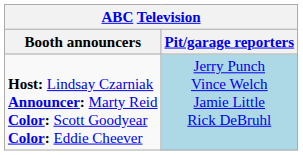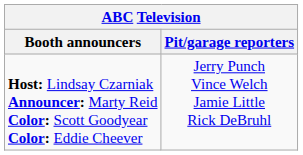(229, 93) lightblue background -> (229, 93) no background
